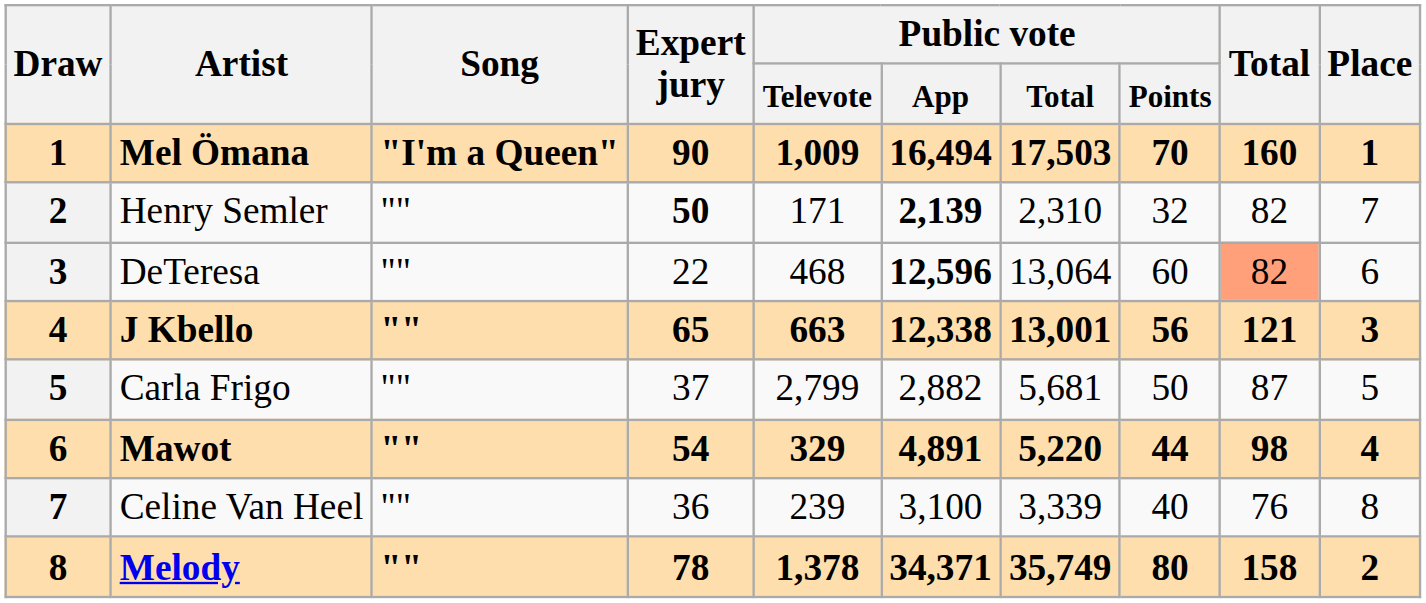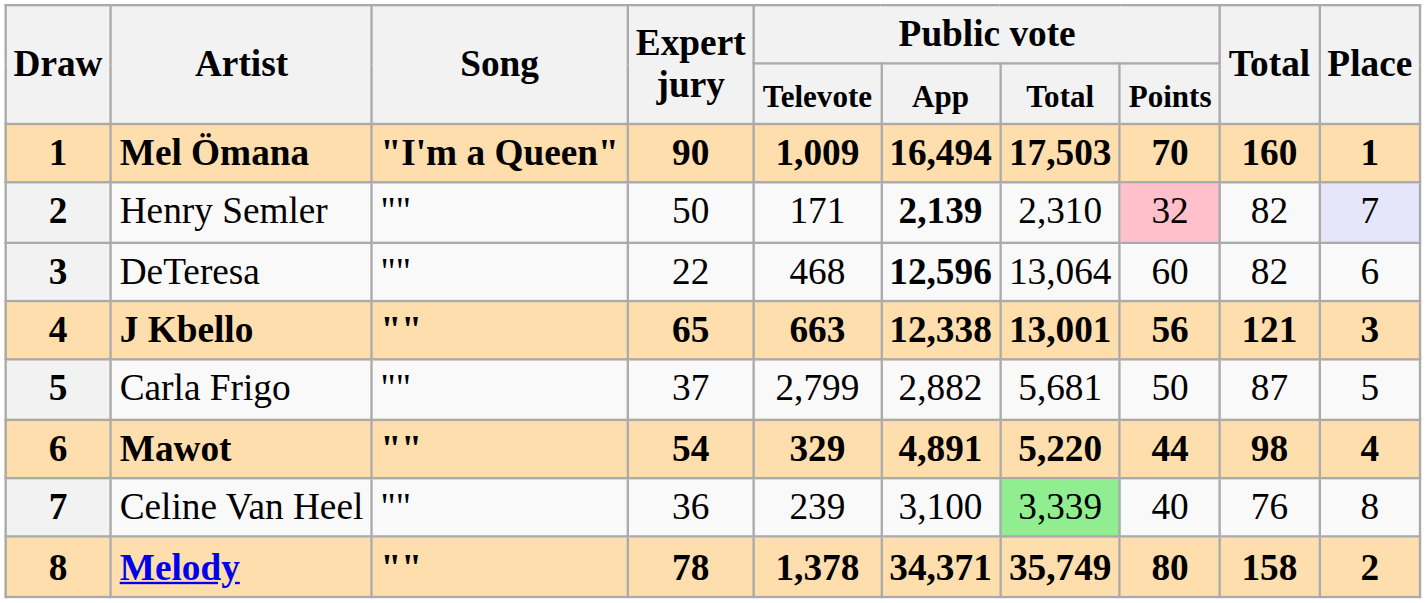(691, 211) bold -> (691, 211) normal
(1170, 211) no background -> (1170, 211) pink background
(1370, 211) no background -> (1370, 211) lavender background
(1269, 270) lightsalmon background -> (1269, 270) no background
(1060, 507) no background -> (1060, 507) lightgreen background
